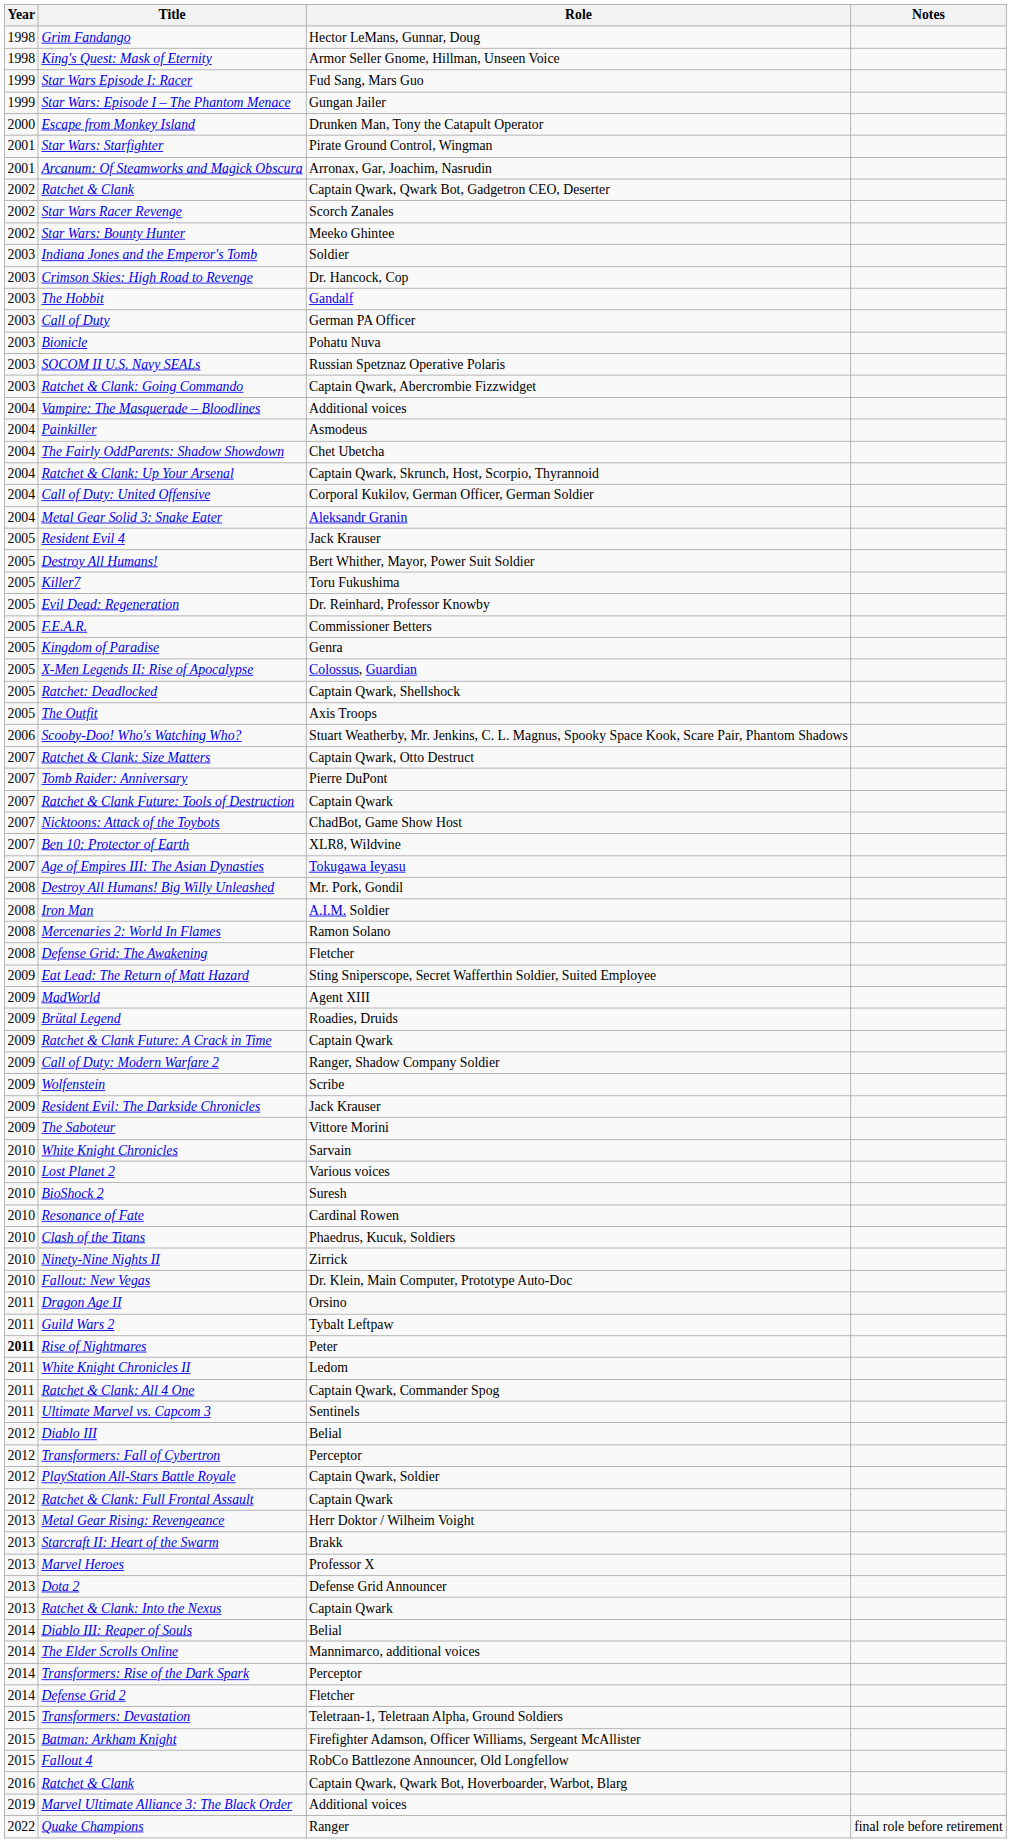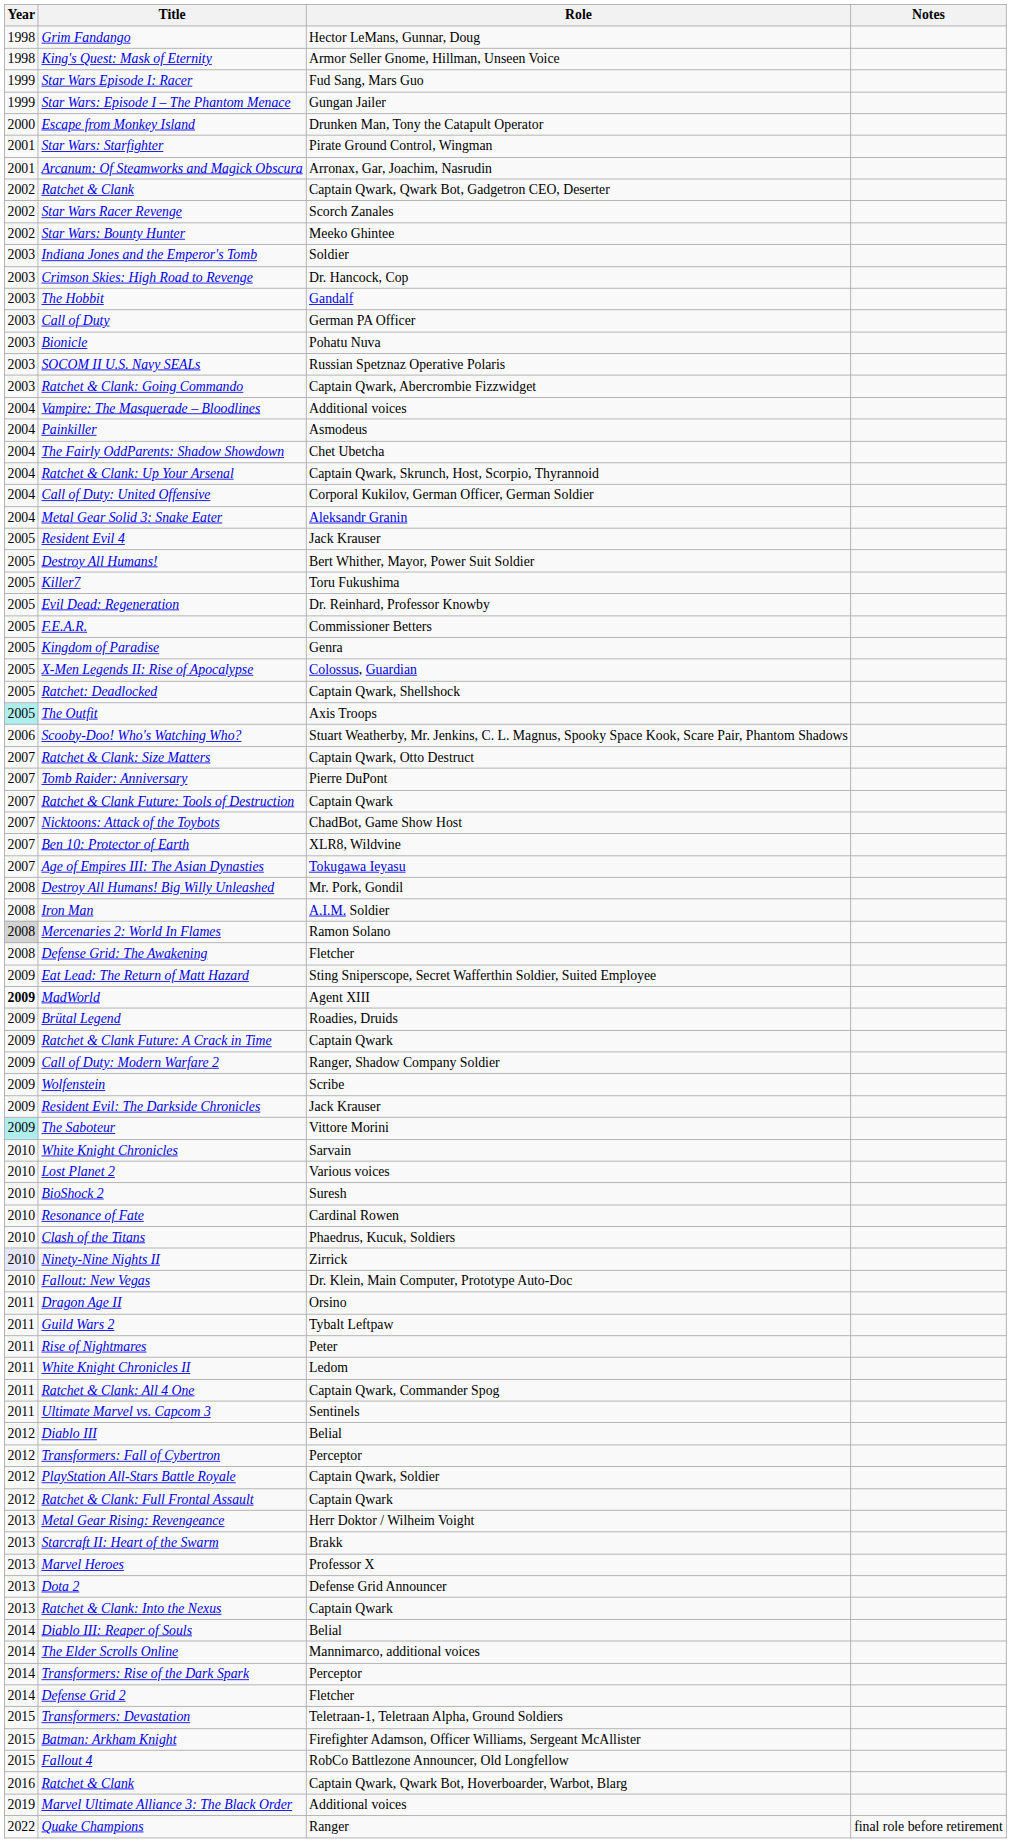(21, 713) no background -> (21, 713) paleturquoise background
(21, 931) no background -> (21, 931) lightgrey background
(21, 997) normal -> (21, 997) bold
(21, 1128) no background -> (21, 1128) paleturquoise background
(21, 1259) no background -> (21, 1259) lavender background
(21, 1346) bold -> (21, 1346) normal
